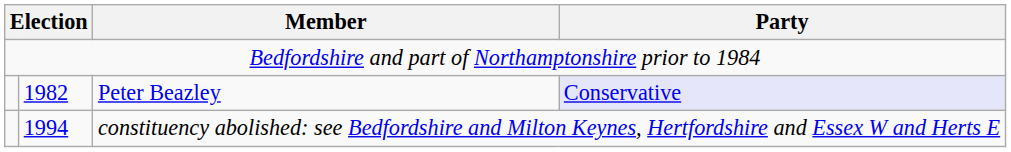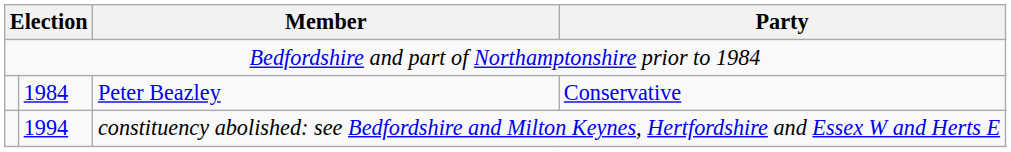(46, 92) 1982 -> (46, 92) 1984
(623, 92) lavender background -> (623, 92) no background
